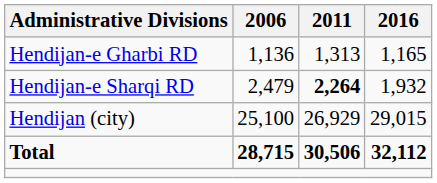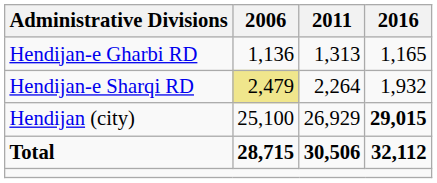(271, 86) no background -> (271, 86) khaki background
(337, 86) bold -> (337, 86) normal
(398, 119) normal -> (398, 119) bold
